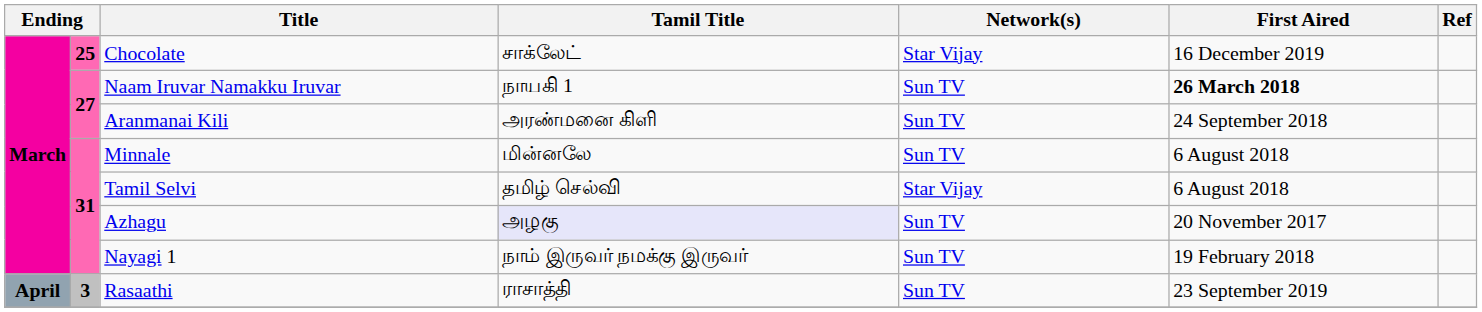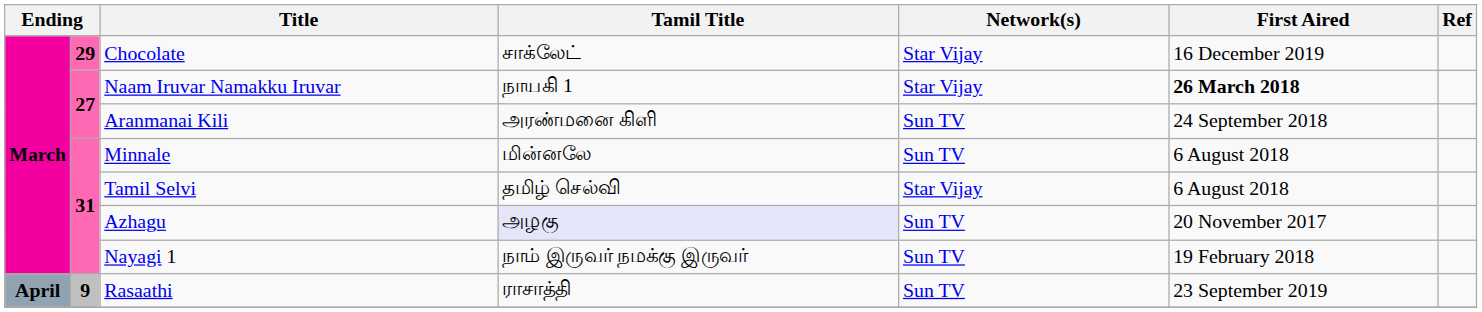(85, 52) 25 -> (85, 52) 29
(934, 86) Sun TV -> (943, 86) Star Vijay
(85, 290) 3 -> (85, 290) 9
